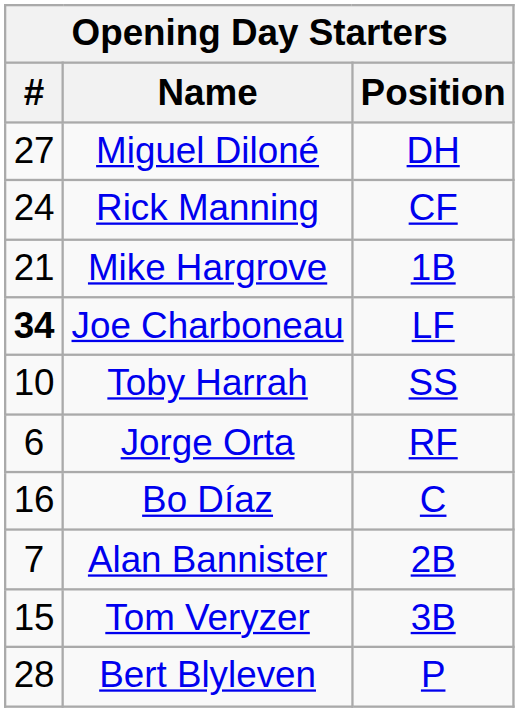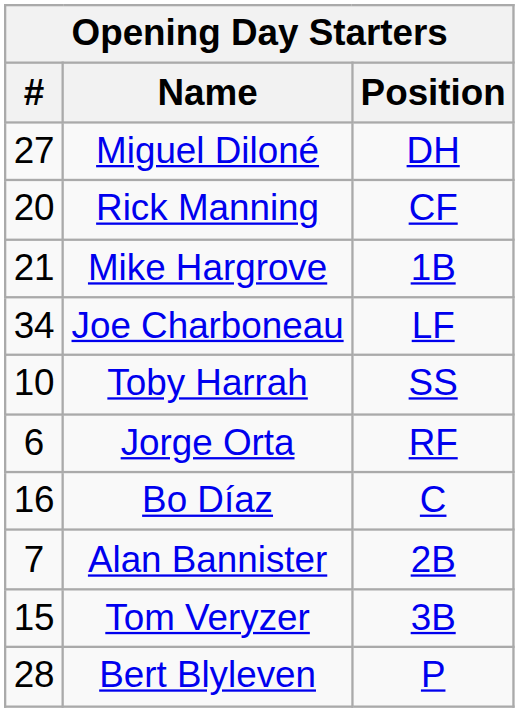(34, 208) 24 -> (34, 208) 20
(34, 325) bold -> (34, 325) normal
